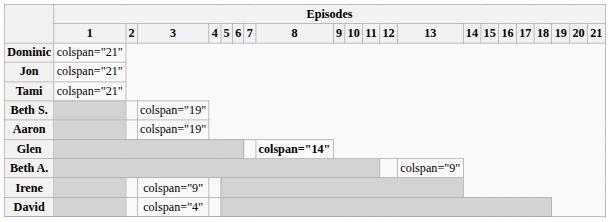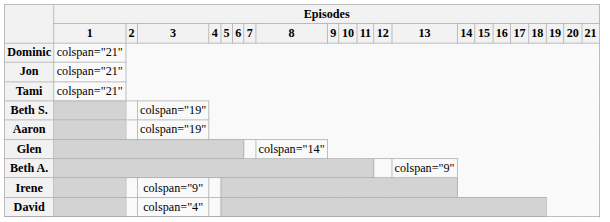(294, 149) bold -> (292, 149) normal
